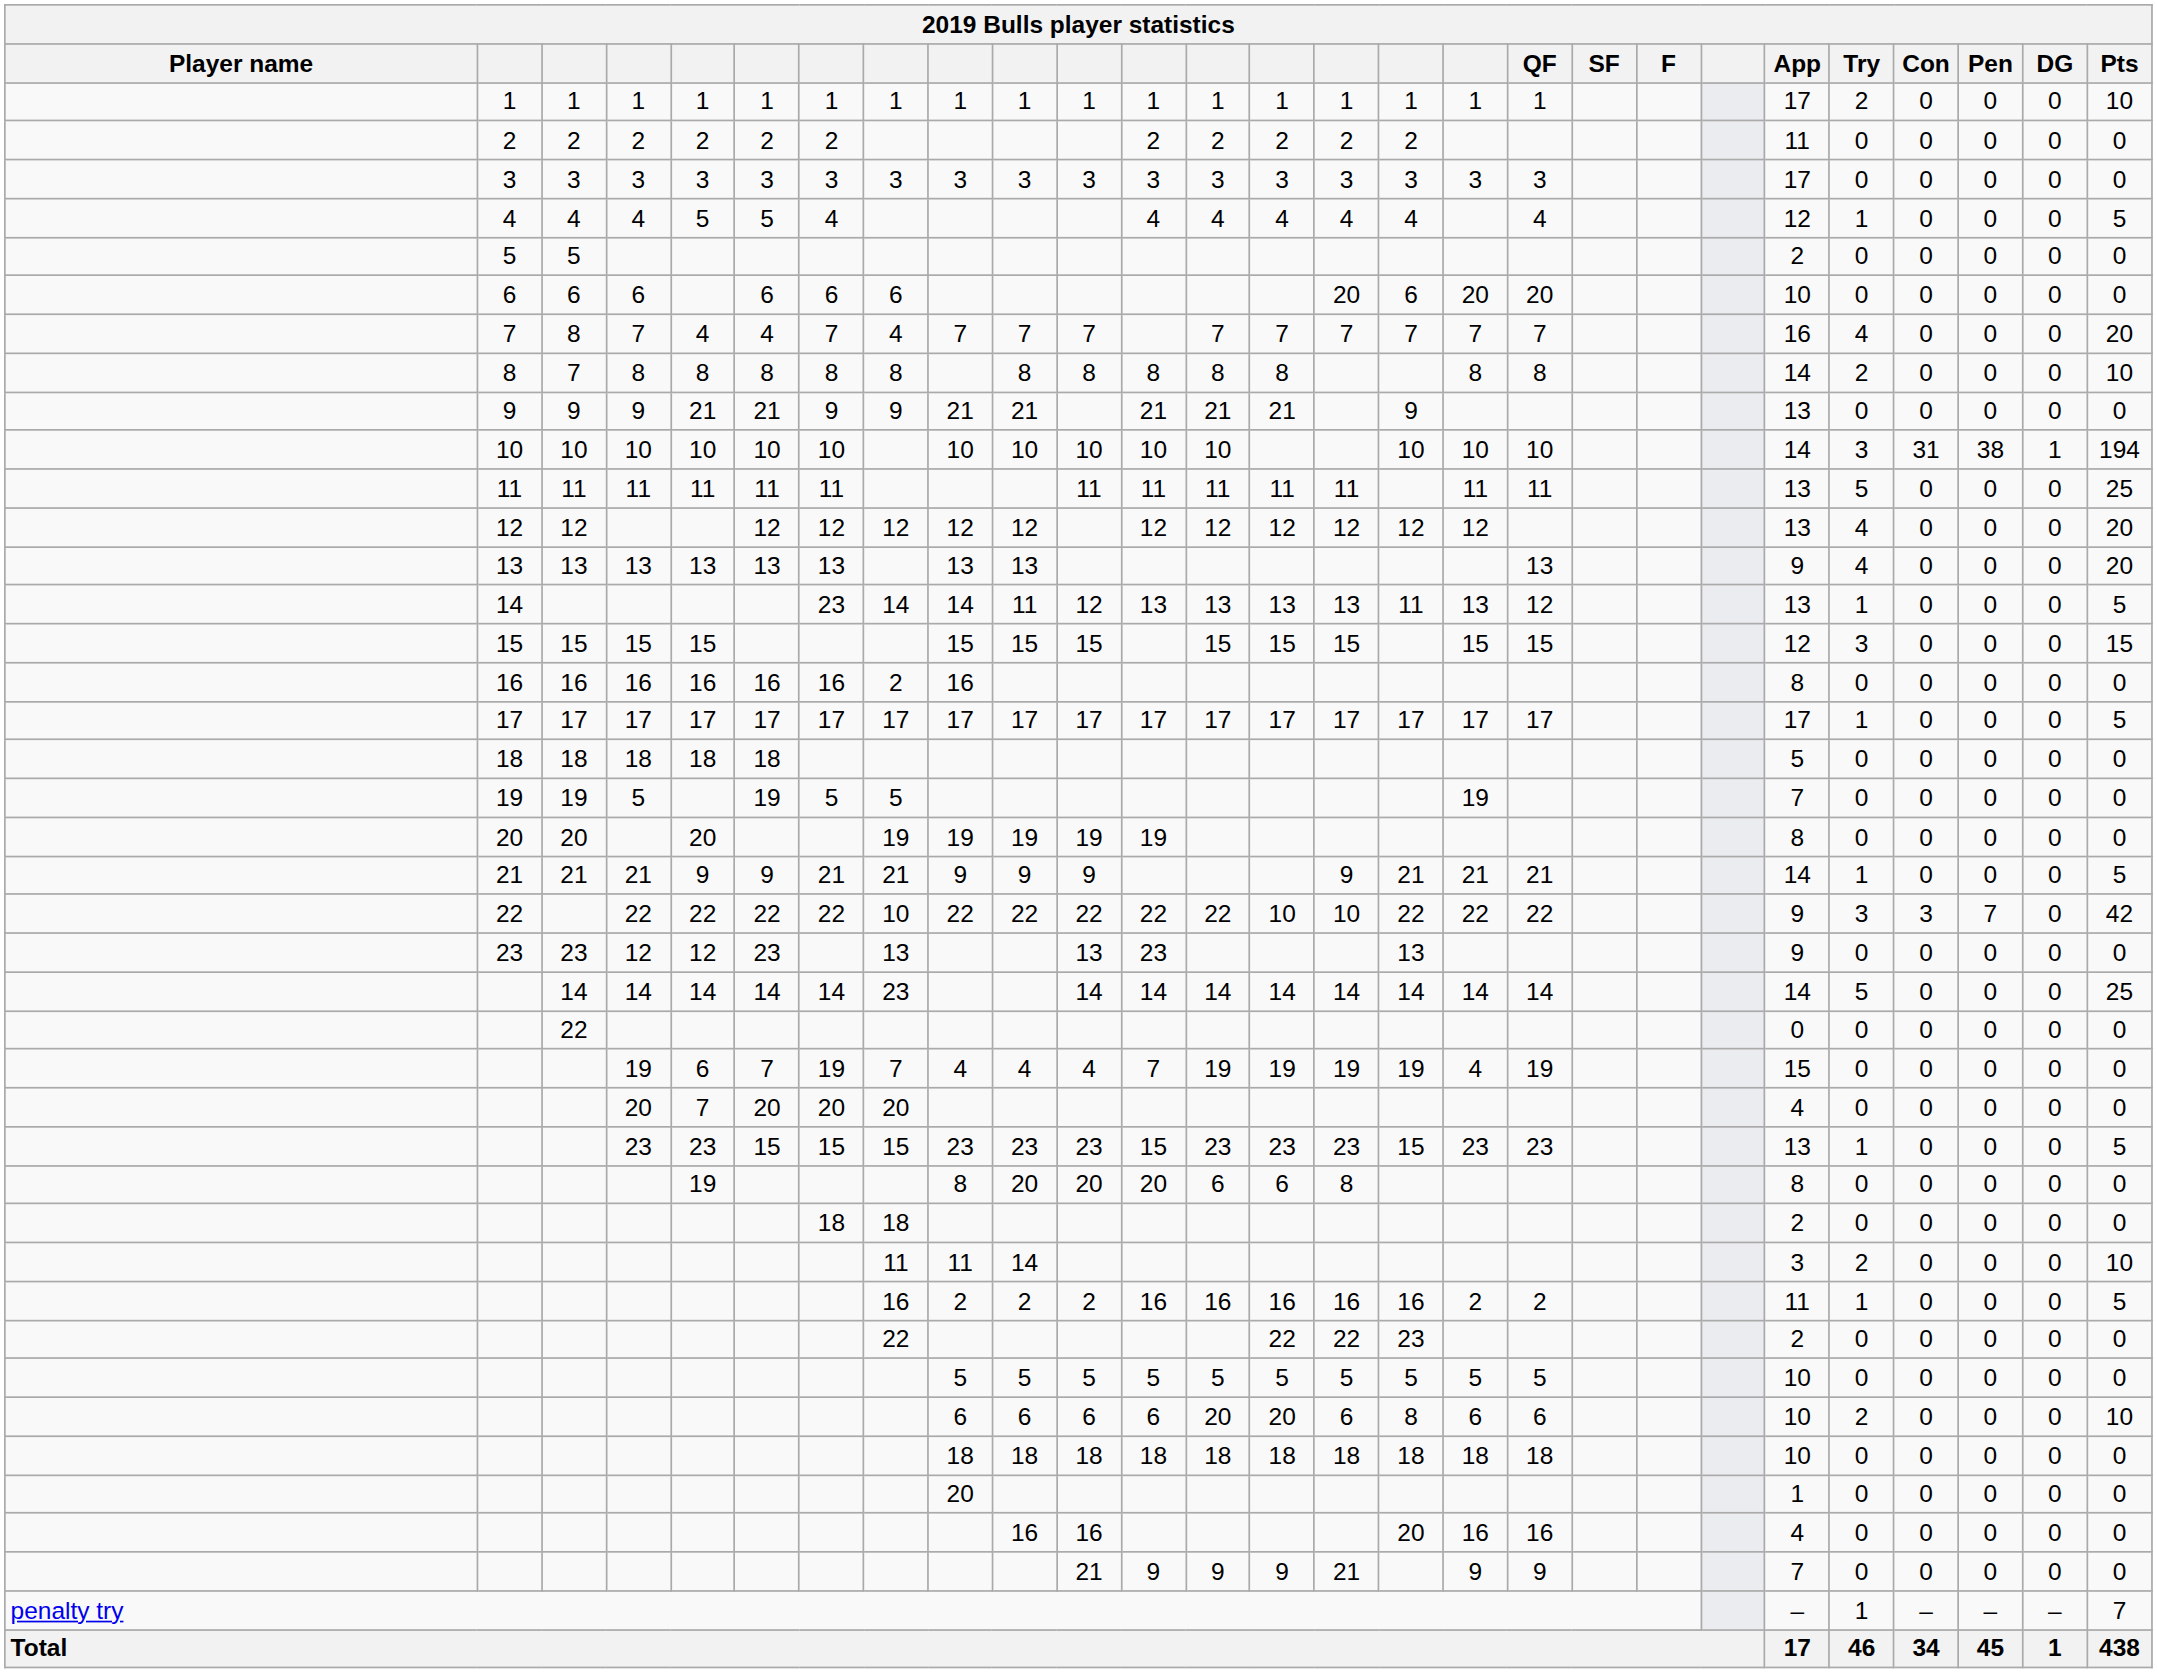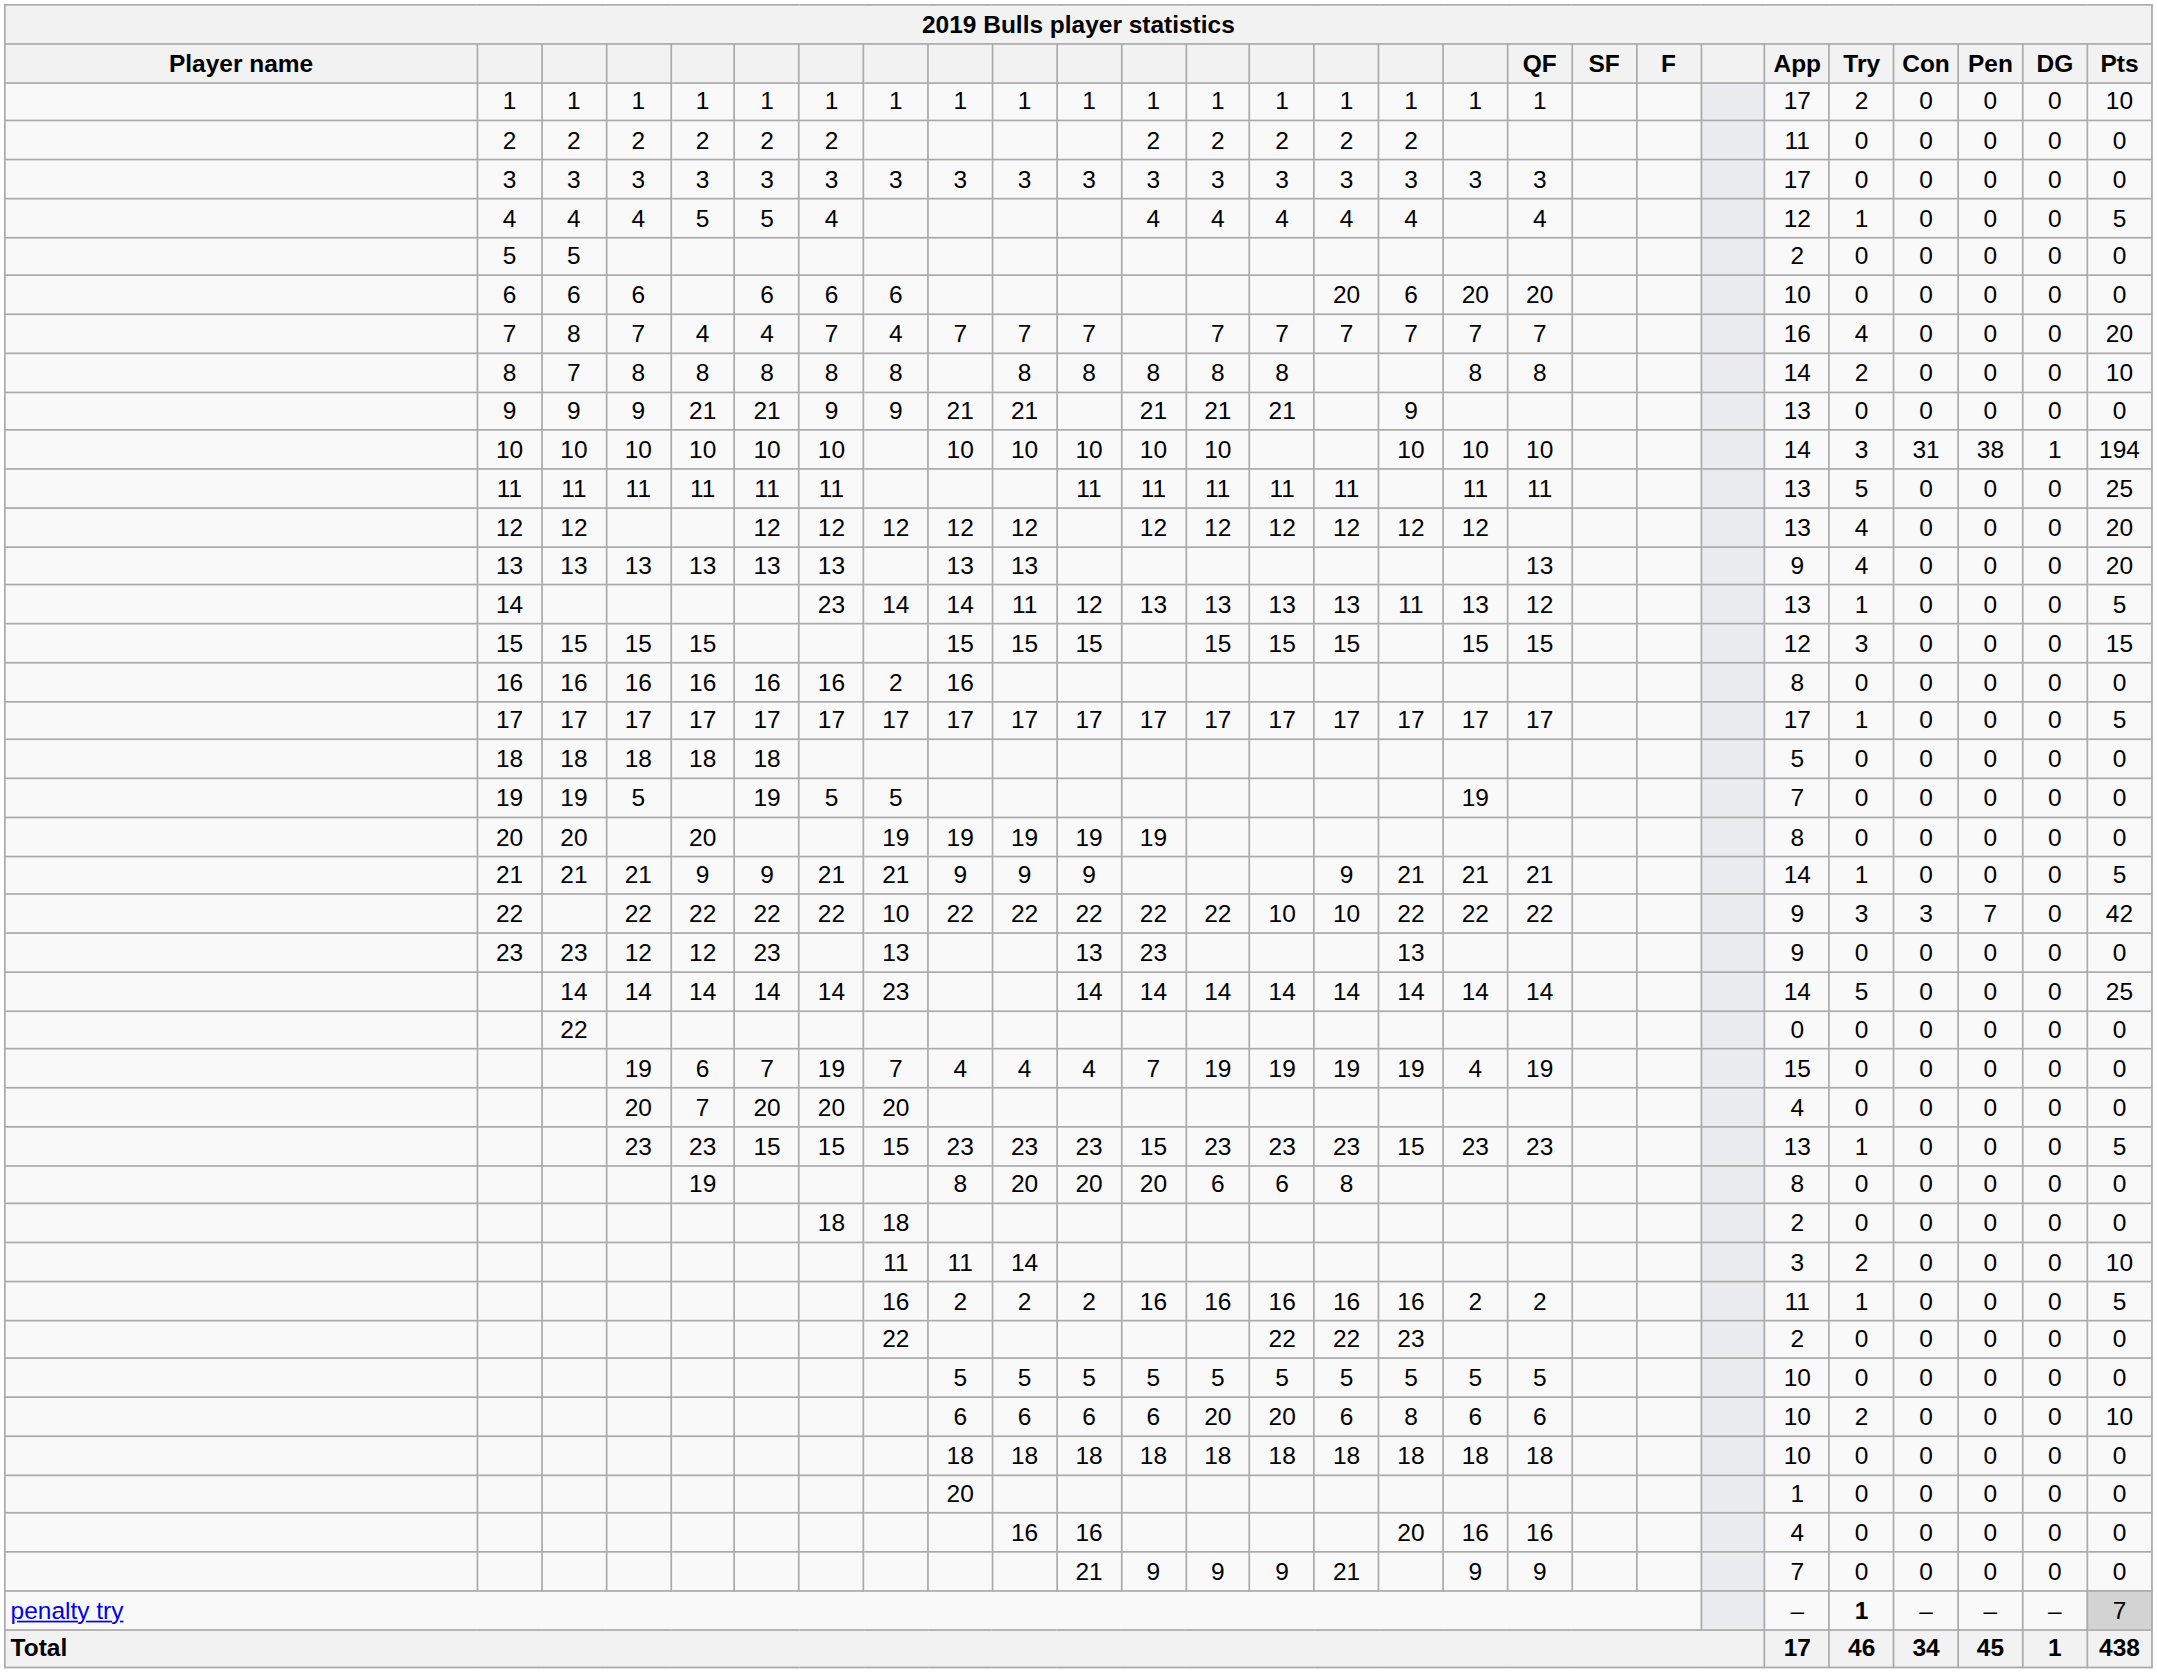(1862, 1610) normal -> (1862, 1610) bold
(2119, 1610) no background -> (2119, 1610) lightgrey background
